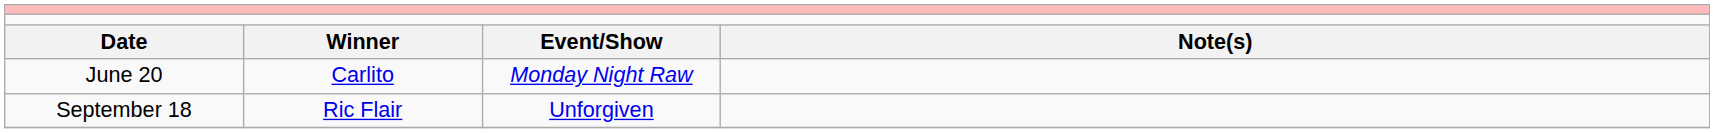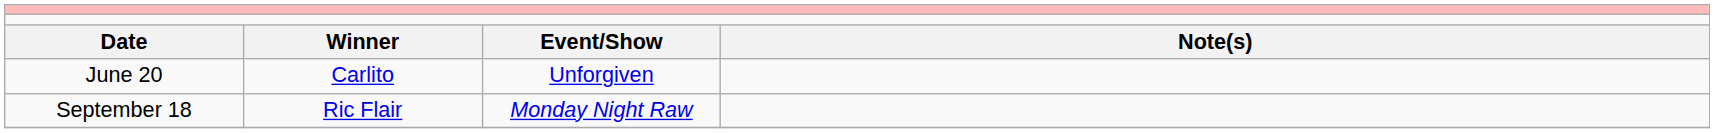(601, 75) Monday Night Raw -> (601, 75) Unforgiven
(601, 110) Unforgiven -> (601, 110) Monday Night Raw
